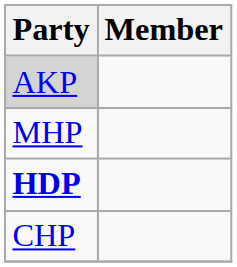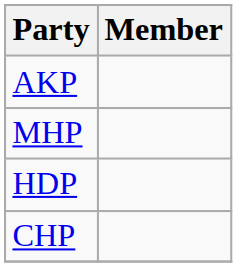(45, 81) lightgrey background -> (45, 81) no background
(47, 183) bold -> (45, 183) normal
